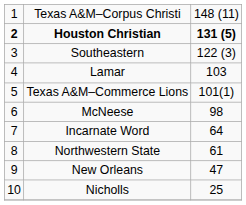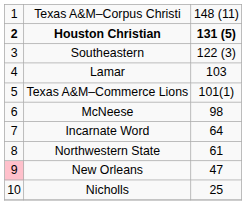(14, 170) no background -> (14, 170) pink background
